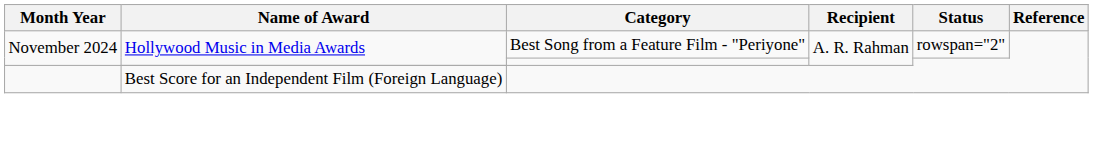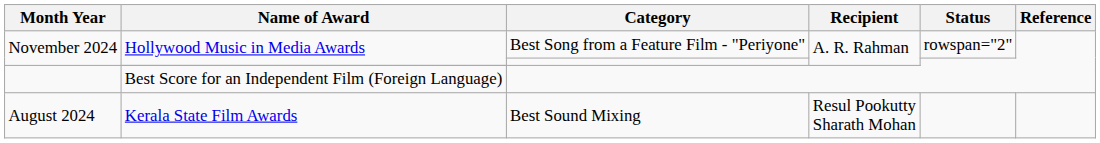+ row: (211, 114)
